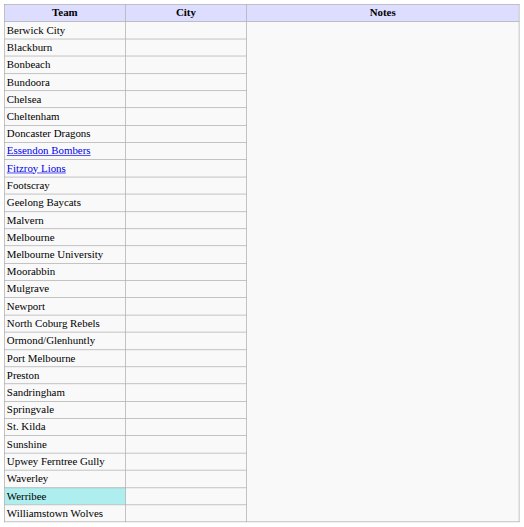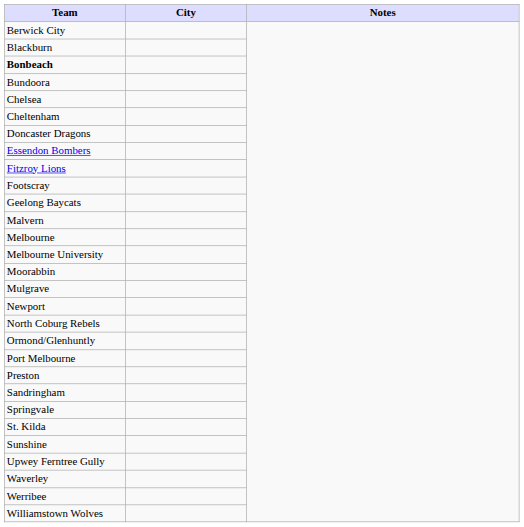(29, 64) normal -> (30, 64) bold
(27, 496) paleturquoise background -> (27, 496) no background
